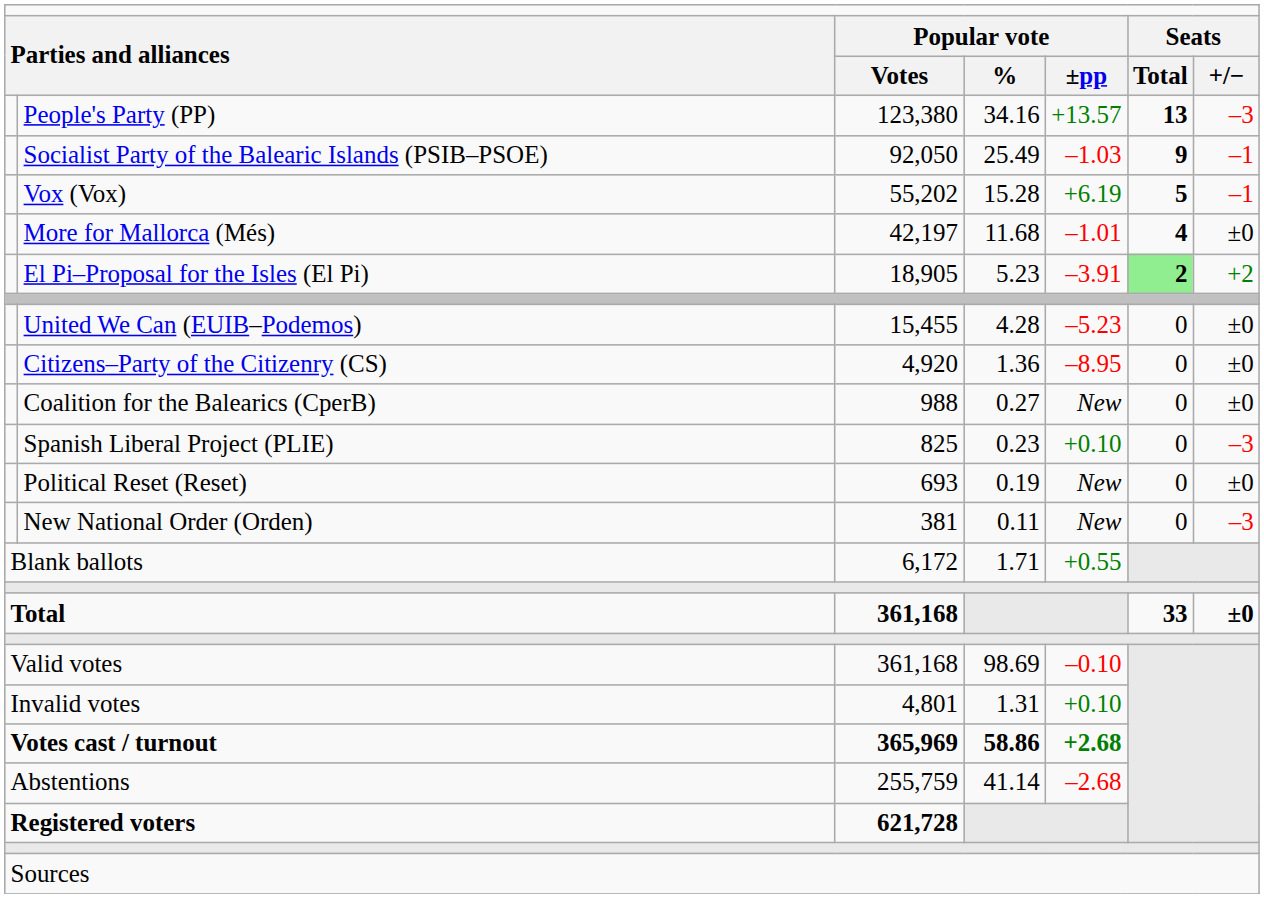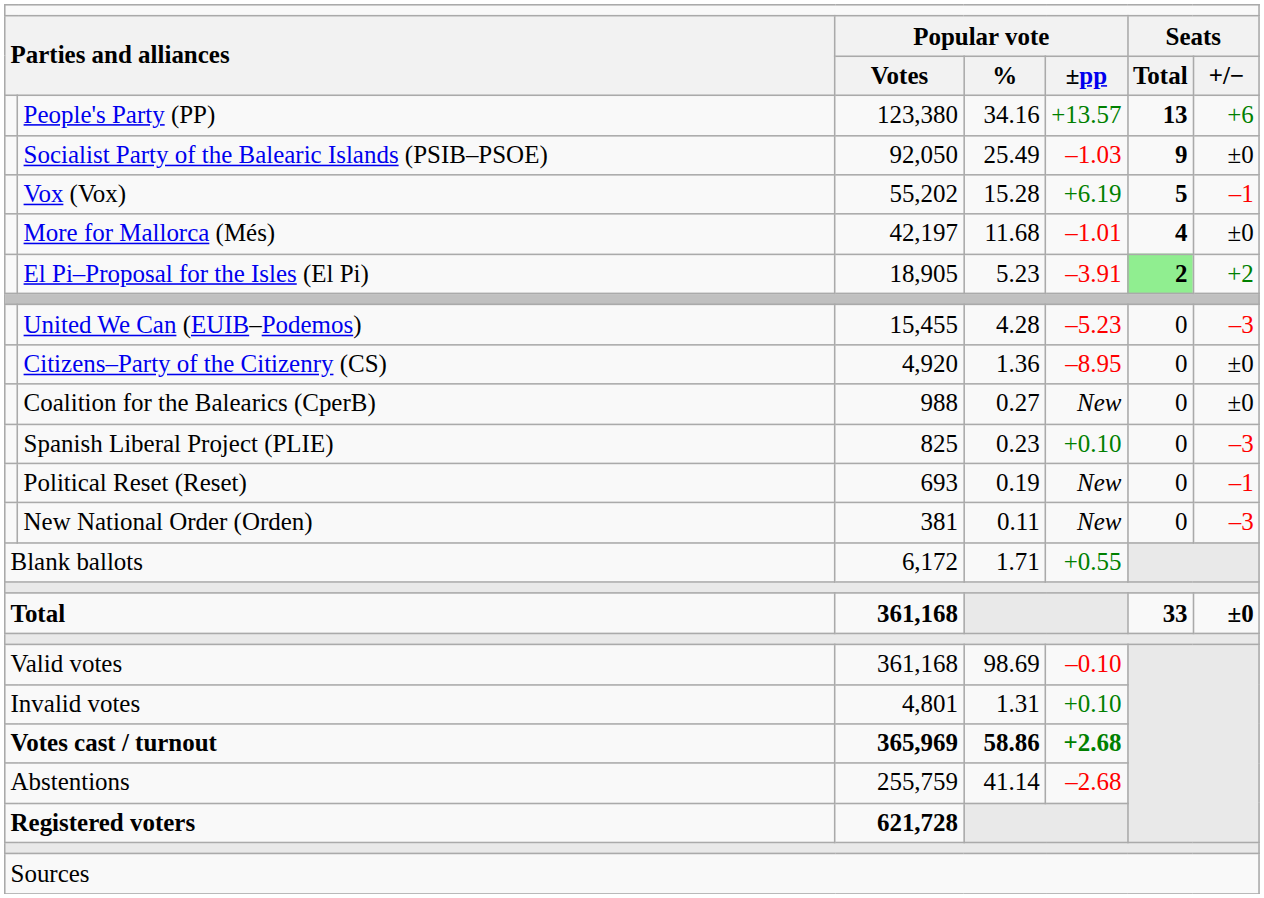(1241, 114) –3 -> (1240, 114) +6
(1241, 154) –1 -> (1241, 154) ±0
(1241, 324) ±0 -> (1241, 324) –3
(1241, 482) ±0 -> (1241, 482) –1
